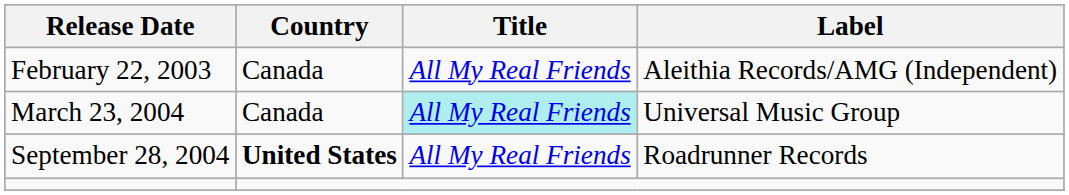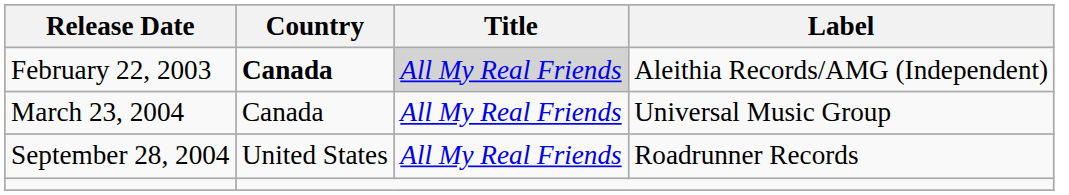(283, 69) normal -> (287, 69) bold
(520, 69) no background -> (511, 69) lightgrey background
(520, 112) paleturquoise background -> (511, 112) no background
(319, 155) bold -> (315, 155) normal
